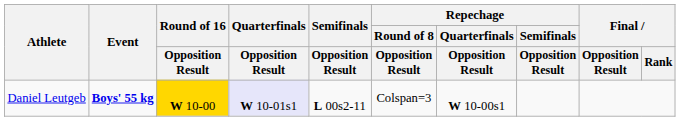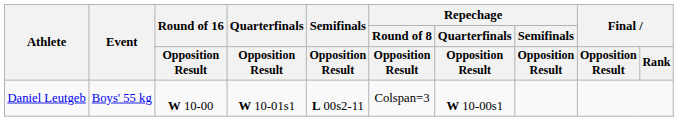(123, 98) bold -> (122, 98) normal
(193, 105) gold background -> (191, 105) no background
(269, 105) lavender background -> (267, 105) no background
